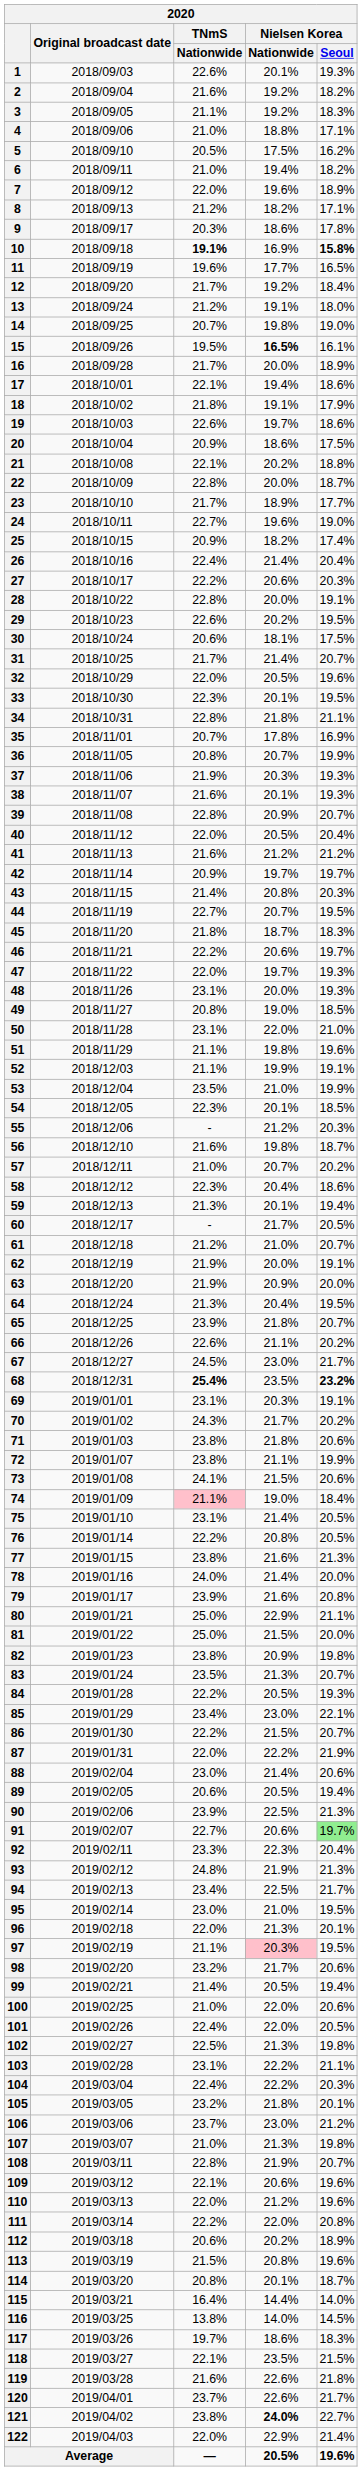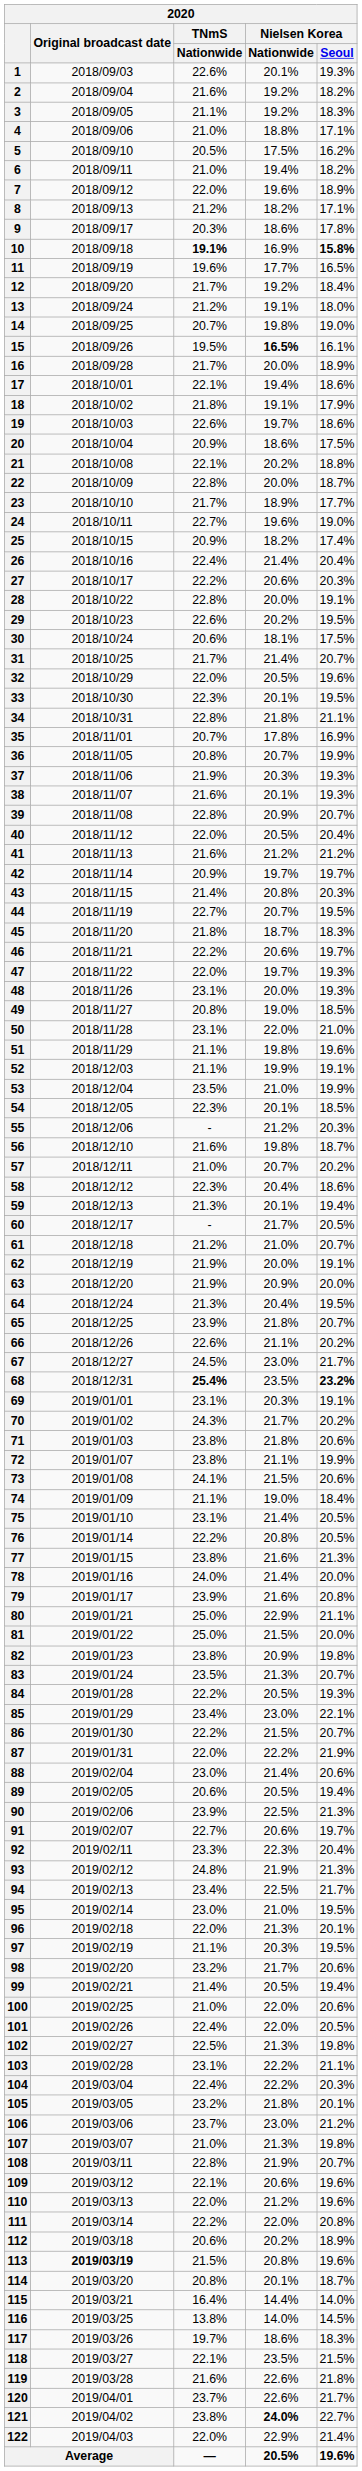(210, 1499) pink background -> (210, 1499) no background
(337, 1831) lightgreen background -> (337, 1831) no background
(281, 1948) pink background -> (281, 1948) no background
(102, 2261) normal -> (102, 2261) bold
